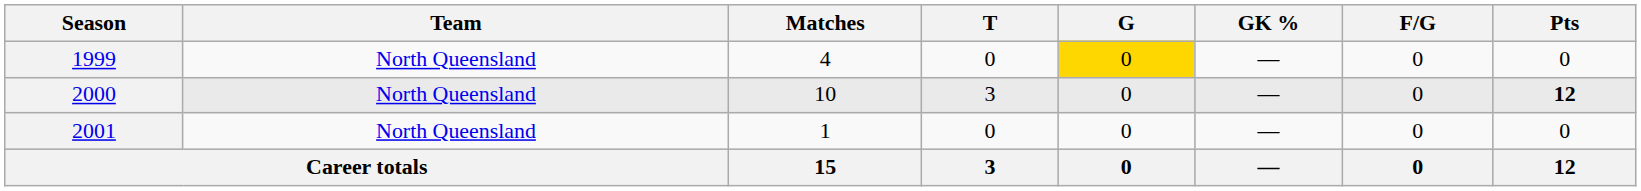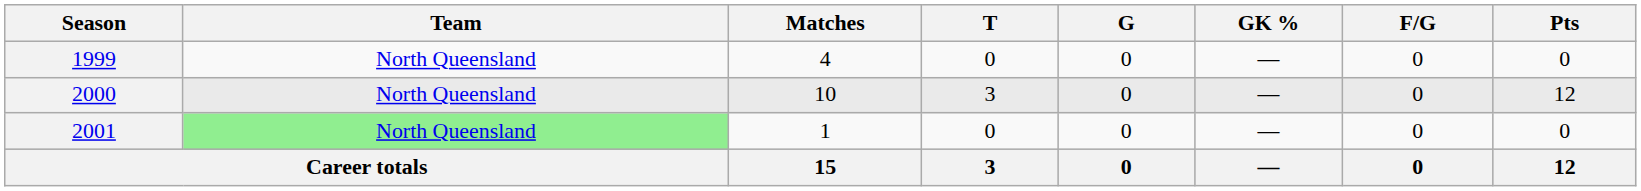(1126, 59) gold background -> (1126, 59) no background
(1565, 95) bold -> (1565, 95) normal
(456, 131) no background -> (456, 131) lightgreen background
